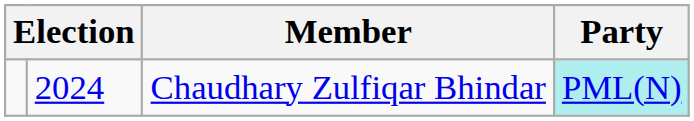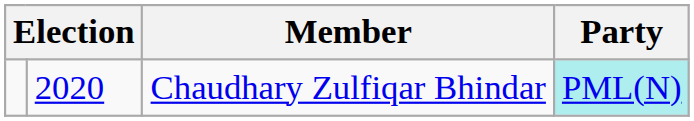(69, 87) 2024 -> (69, 87) 2020
